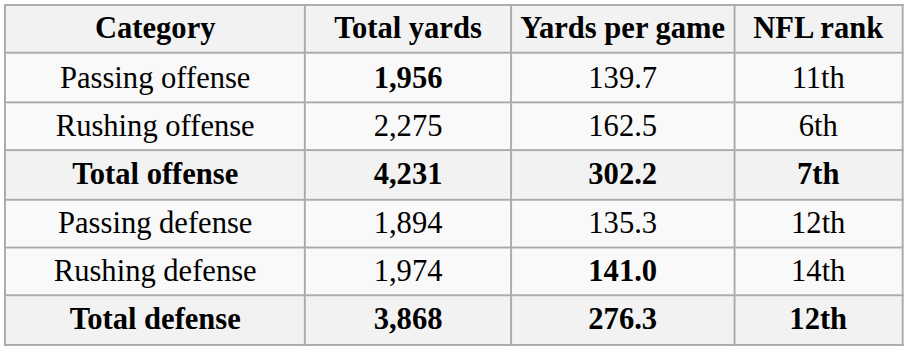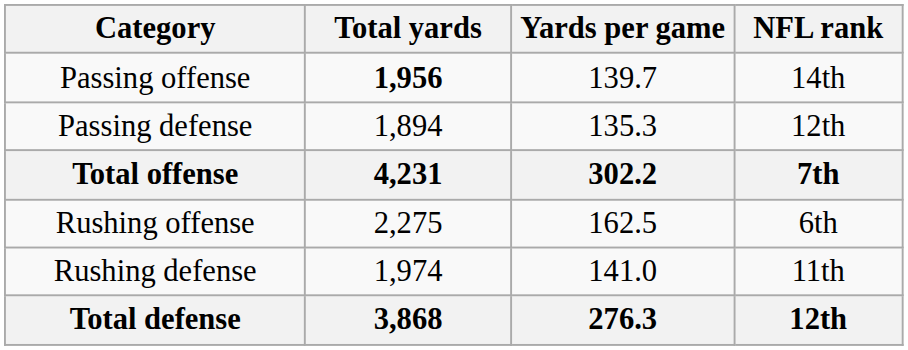(818, 77) 11th -> (818, 77) 14th
rows swapped: (155, 125) <-> (155, 222)
(623, 271) bold -> (623, 271) normal
(818, 271) 14th -> (818, 271) 11th
